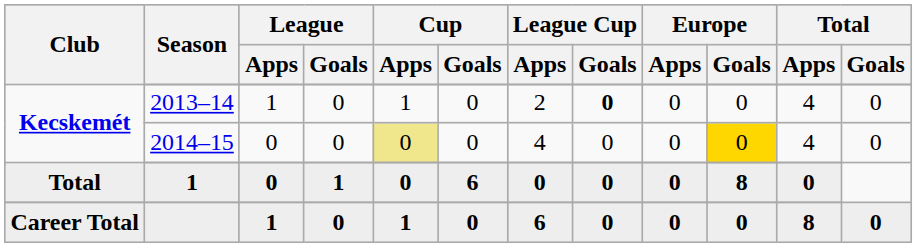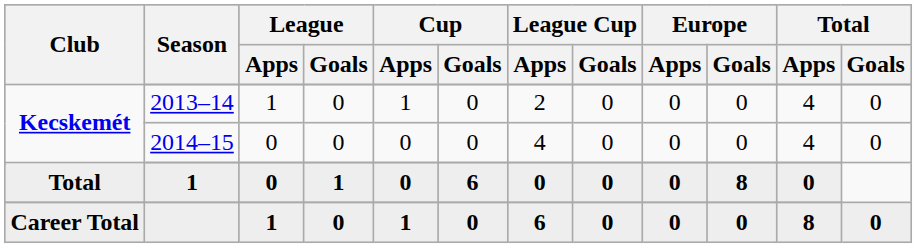(607, 103) bold -> (607, 103) normal
(405, 142) khaki background -> (405, 142) no background
(742, 142) gold background -> (742, 142) no background
